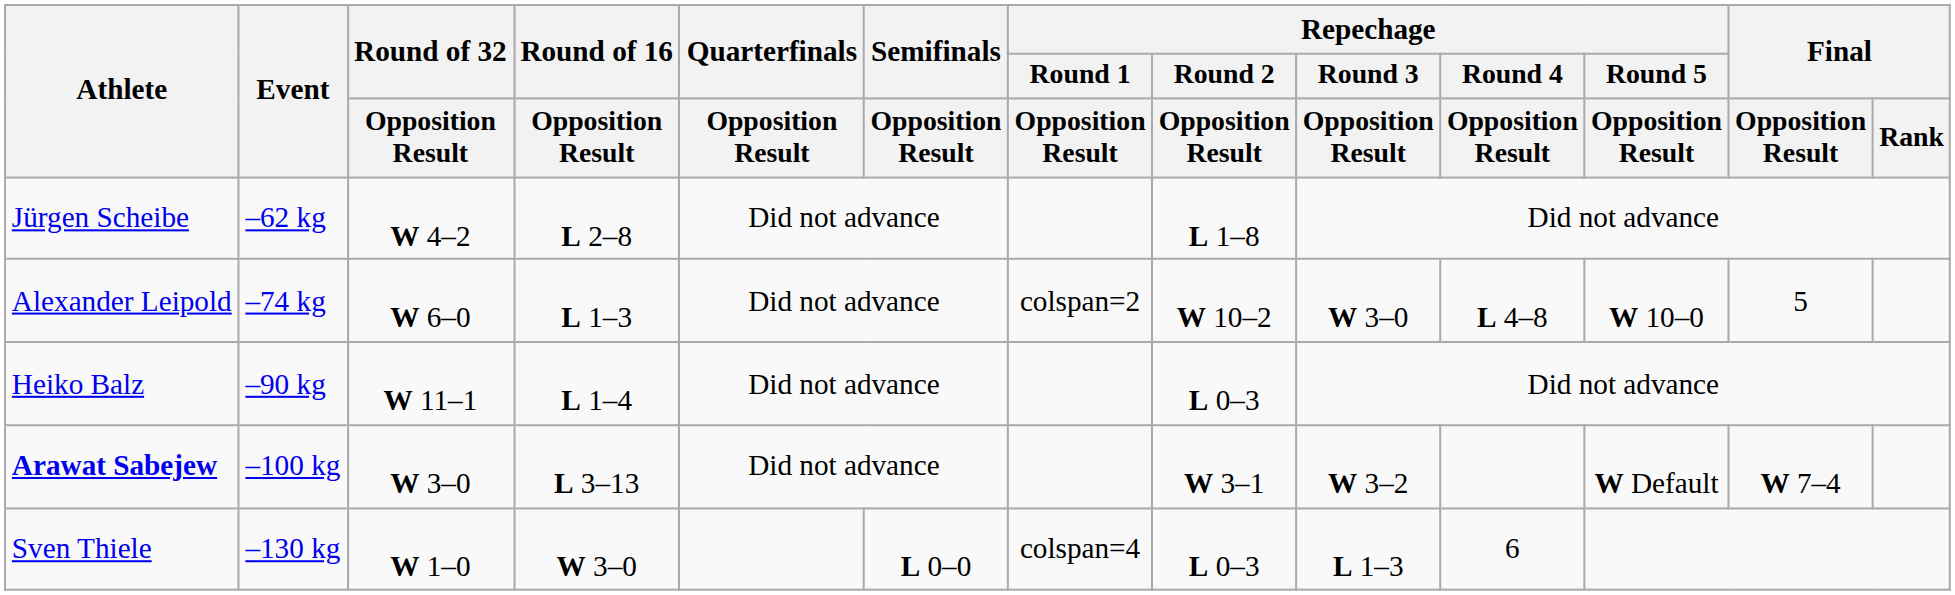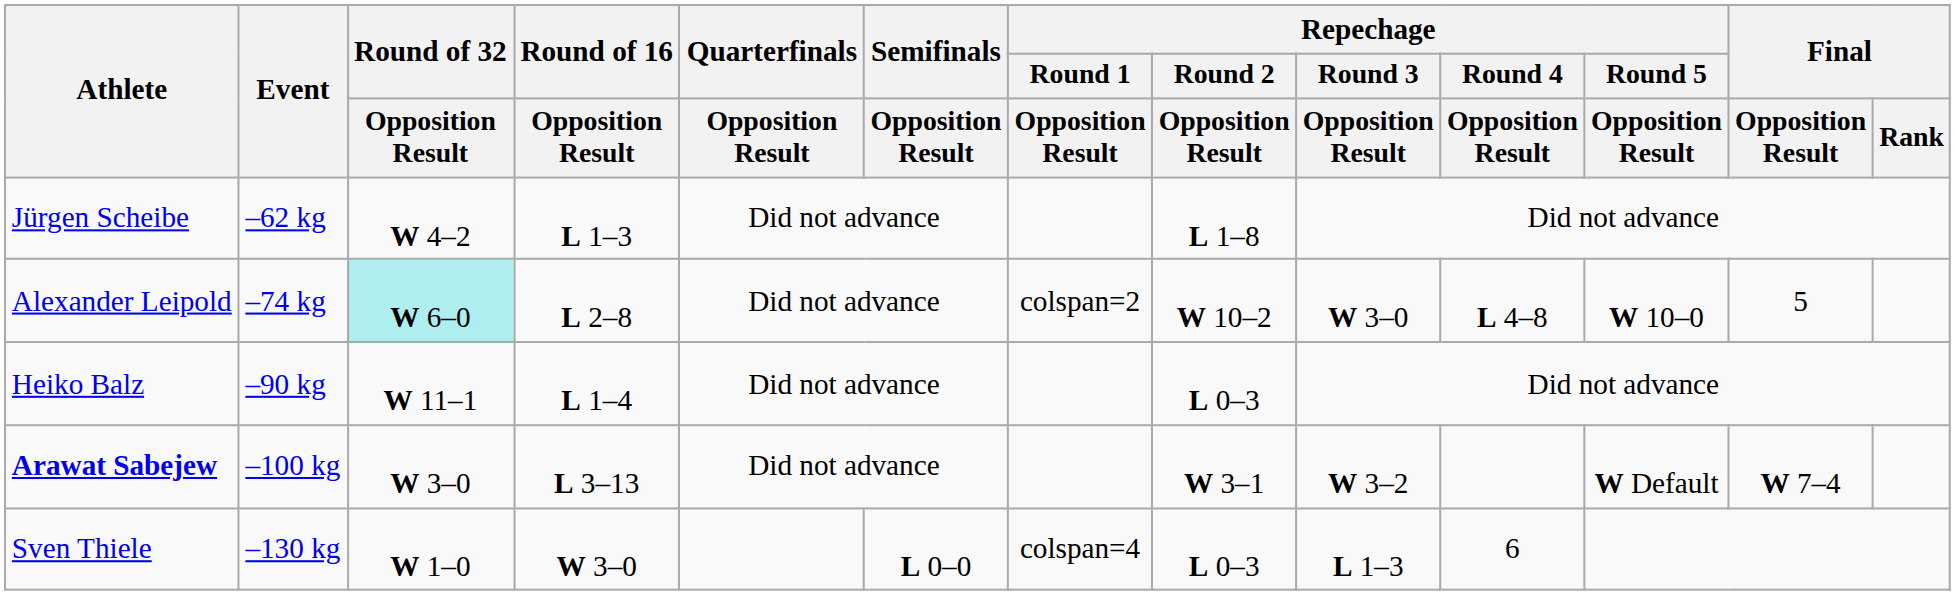(597, 235) L 2–8 -> (597, 235) L 1–3
(430, 318) no background -> (430, 318) paleturquoise background
(597, 318) L 1–3 -> (597, 318) L 2–8
